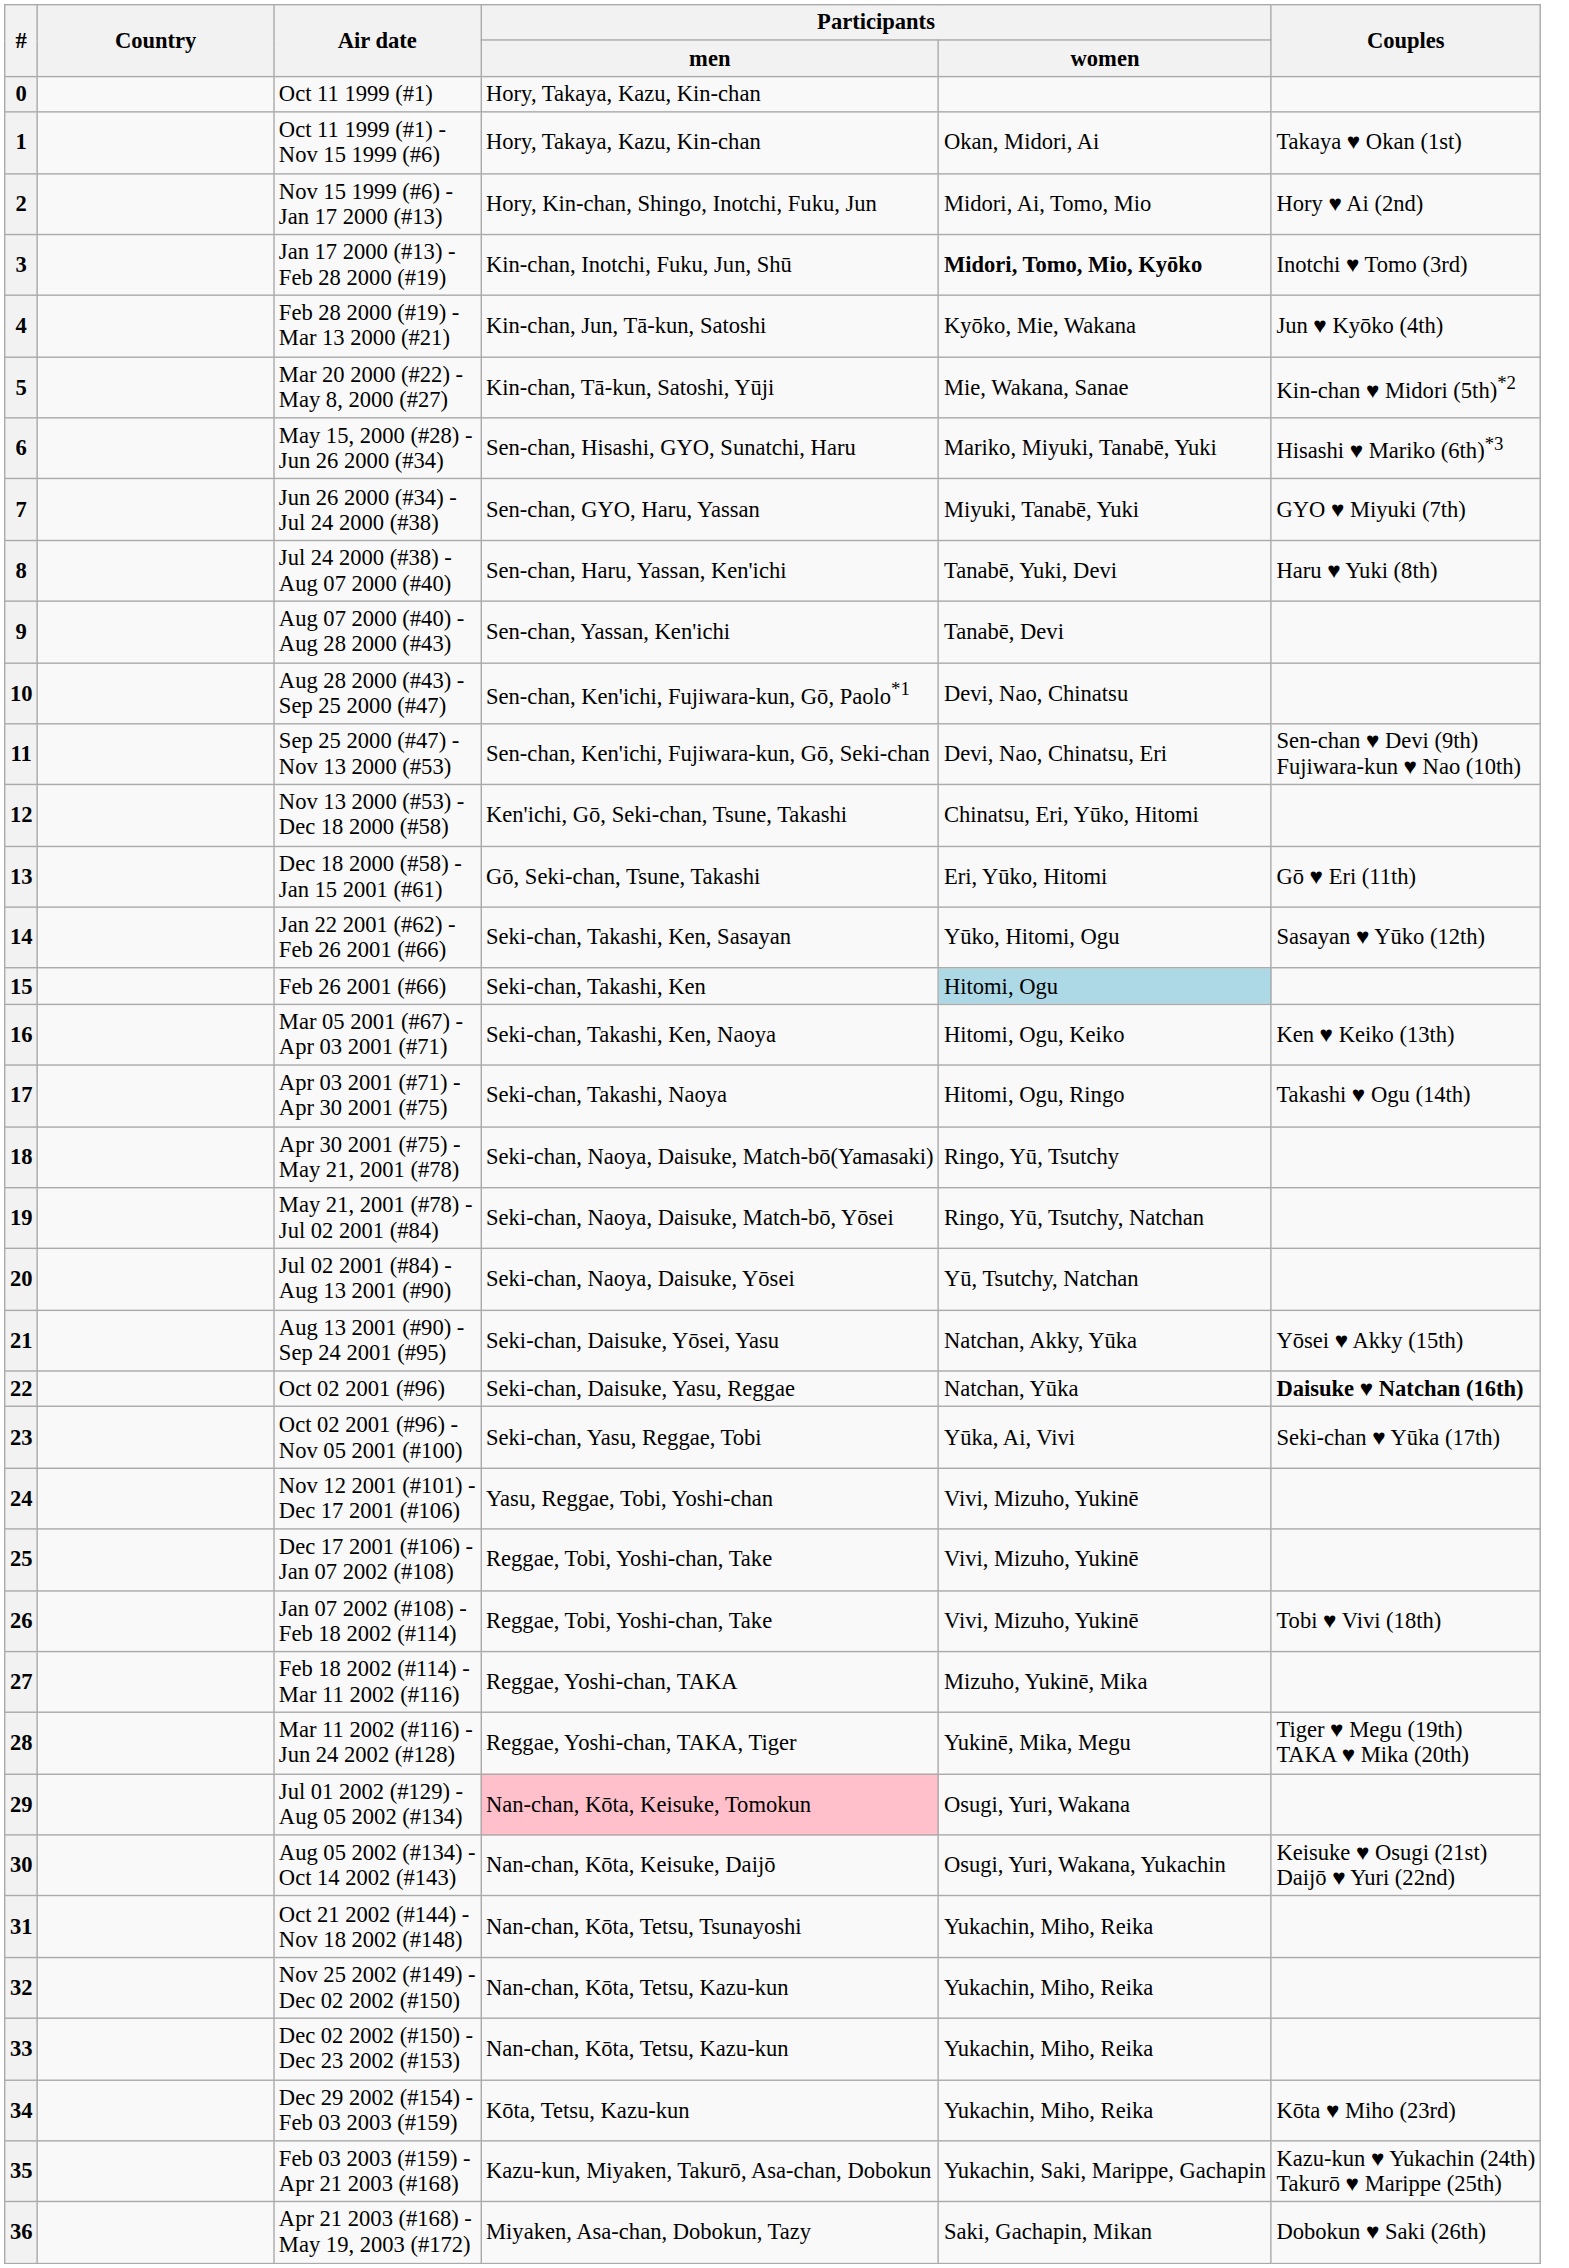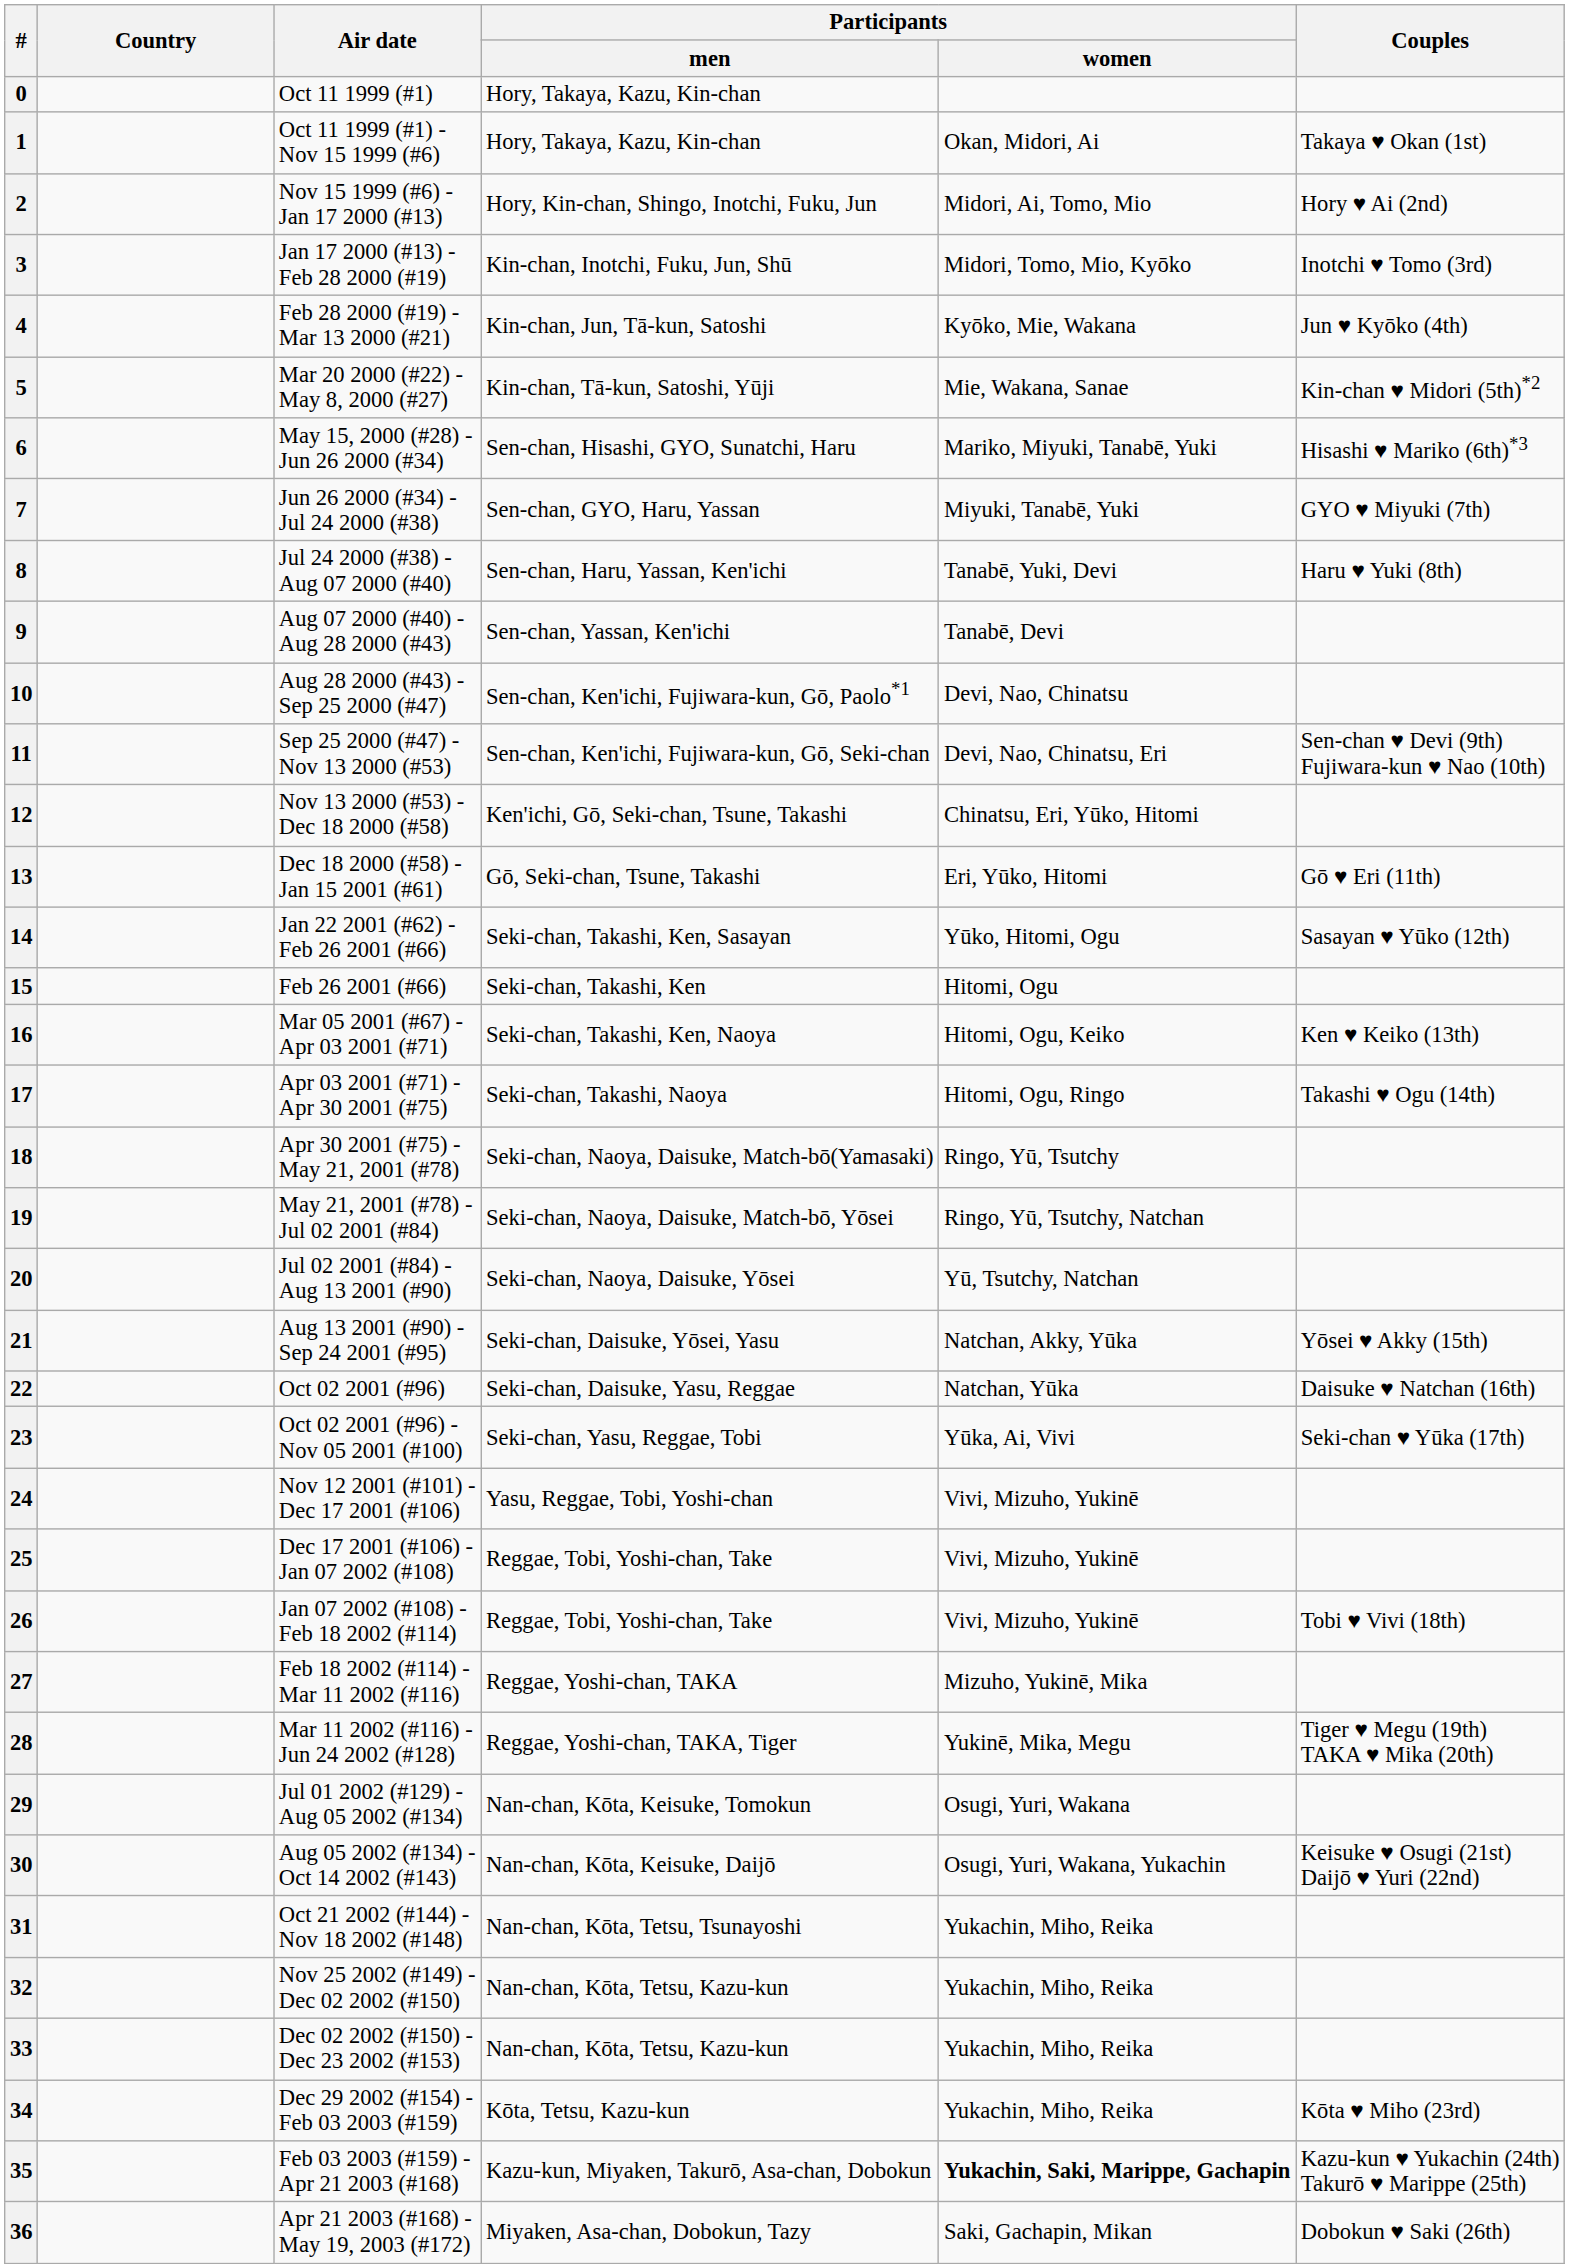(1073, 264) bold -> (1068, 264) normal
(1001, 985) lightblue background -> (1001, 985) no background
(1400, 1388) bold -> (1418, 1388) normal
(649, 1804) pink background -> (649, 1804) no background
(1105, 2171) normal -> (1117, 2171) bold
